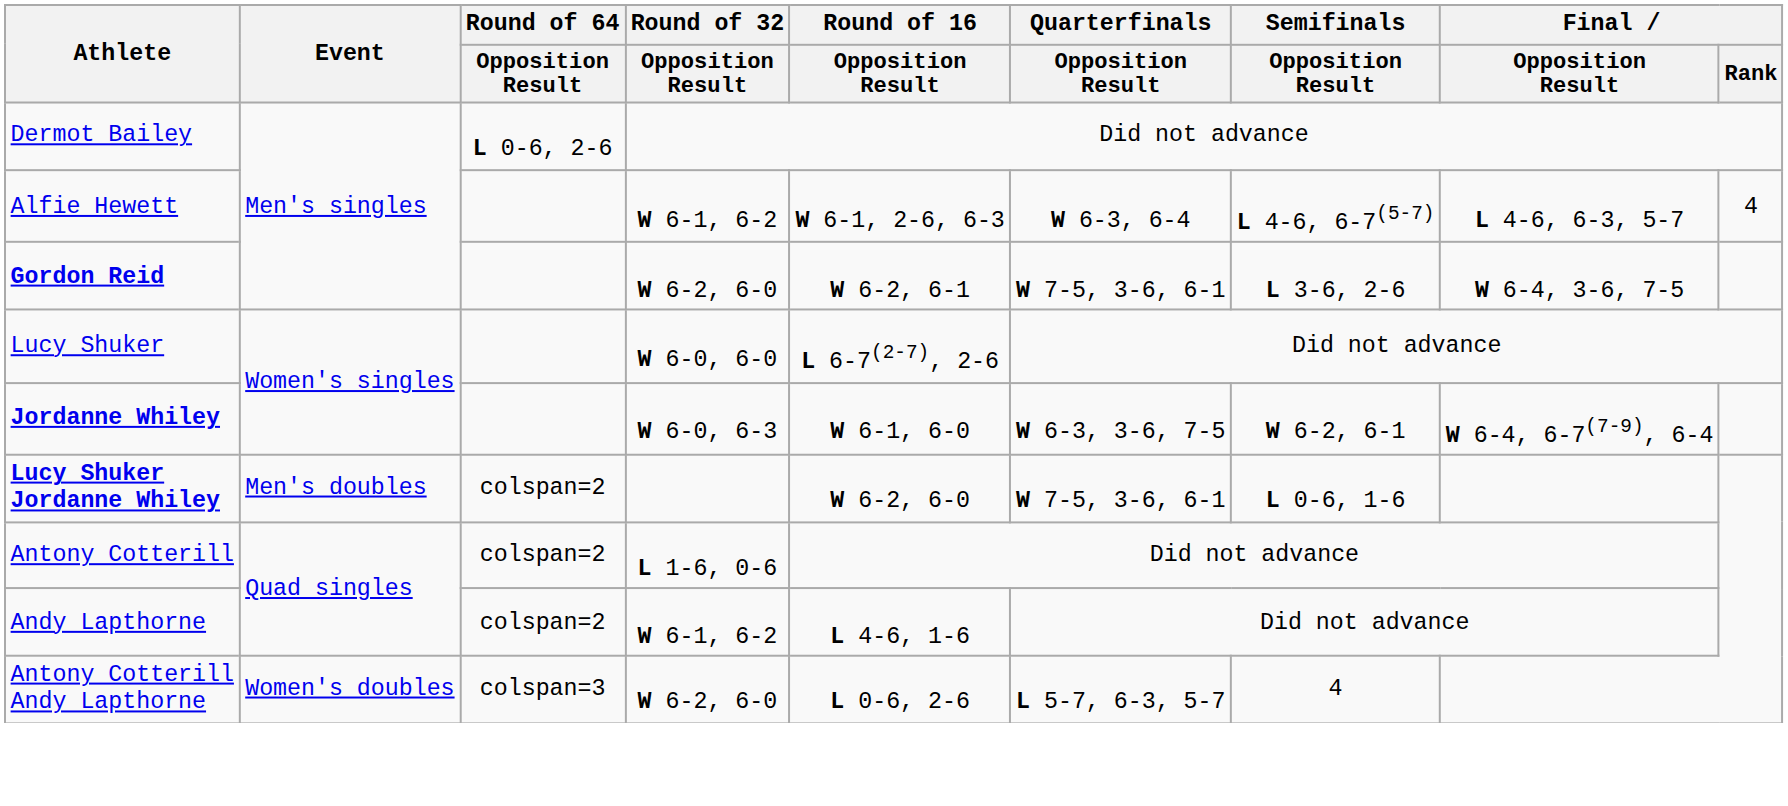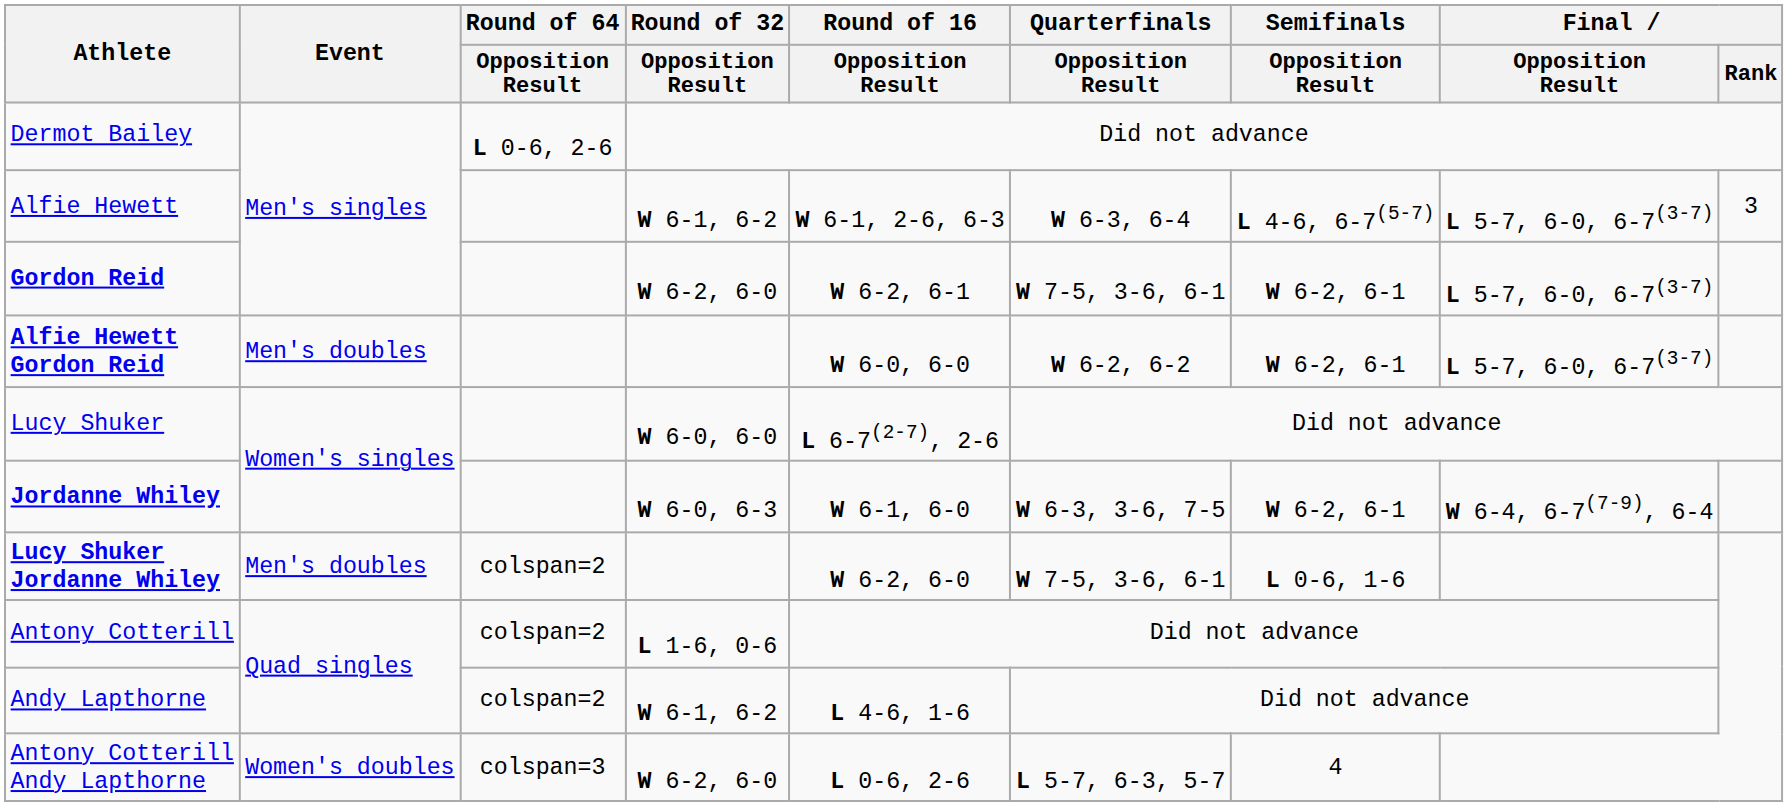(1580, 220) L 4-6, 6-3, 5-7 -> (1580, 220) L 5-7, 6-0, 6-7(3-7)
(1751, 206) 4 -> (1751, 206) 3
(1336, 290) L 3-6, 2-6 -> (1336, 292) W 6-2, 6-1
(1580, 290) W 6-4, 3-6, 7-5 -> (1580, 292) L 5-7, 6-0, 6-7(3-7)
+ row: (94, 351)
